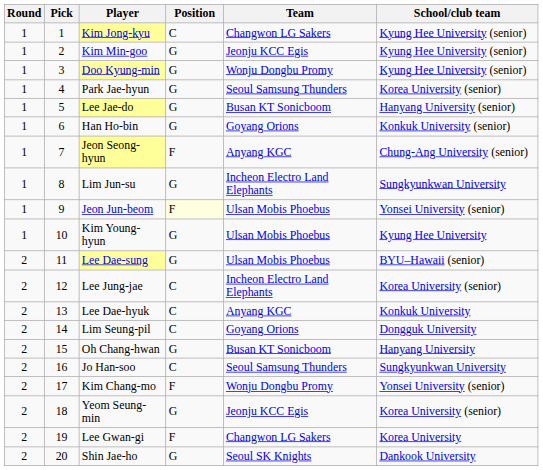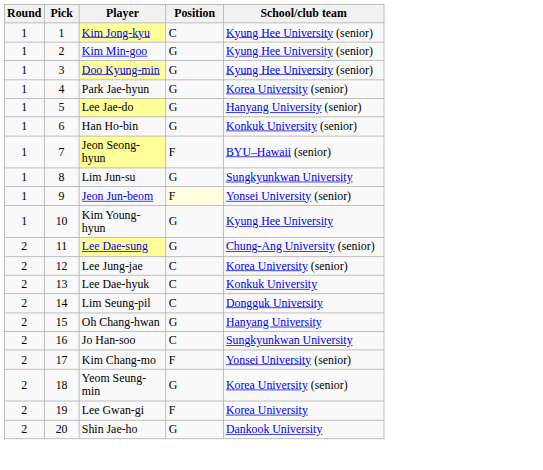- column: (300, 13)
(454, 151) Chung-Ang University (senior) -> (278, 151) BYU–Hawaii (senior)
(432, 260) BYU–Hawaii (senior) -> (300, 247) Chung-Ang University (senior)
